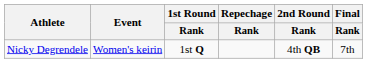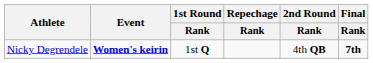(128, 49) normal -> (131, 49) bold
(347, 49) normal -> (353, 49) bold
